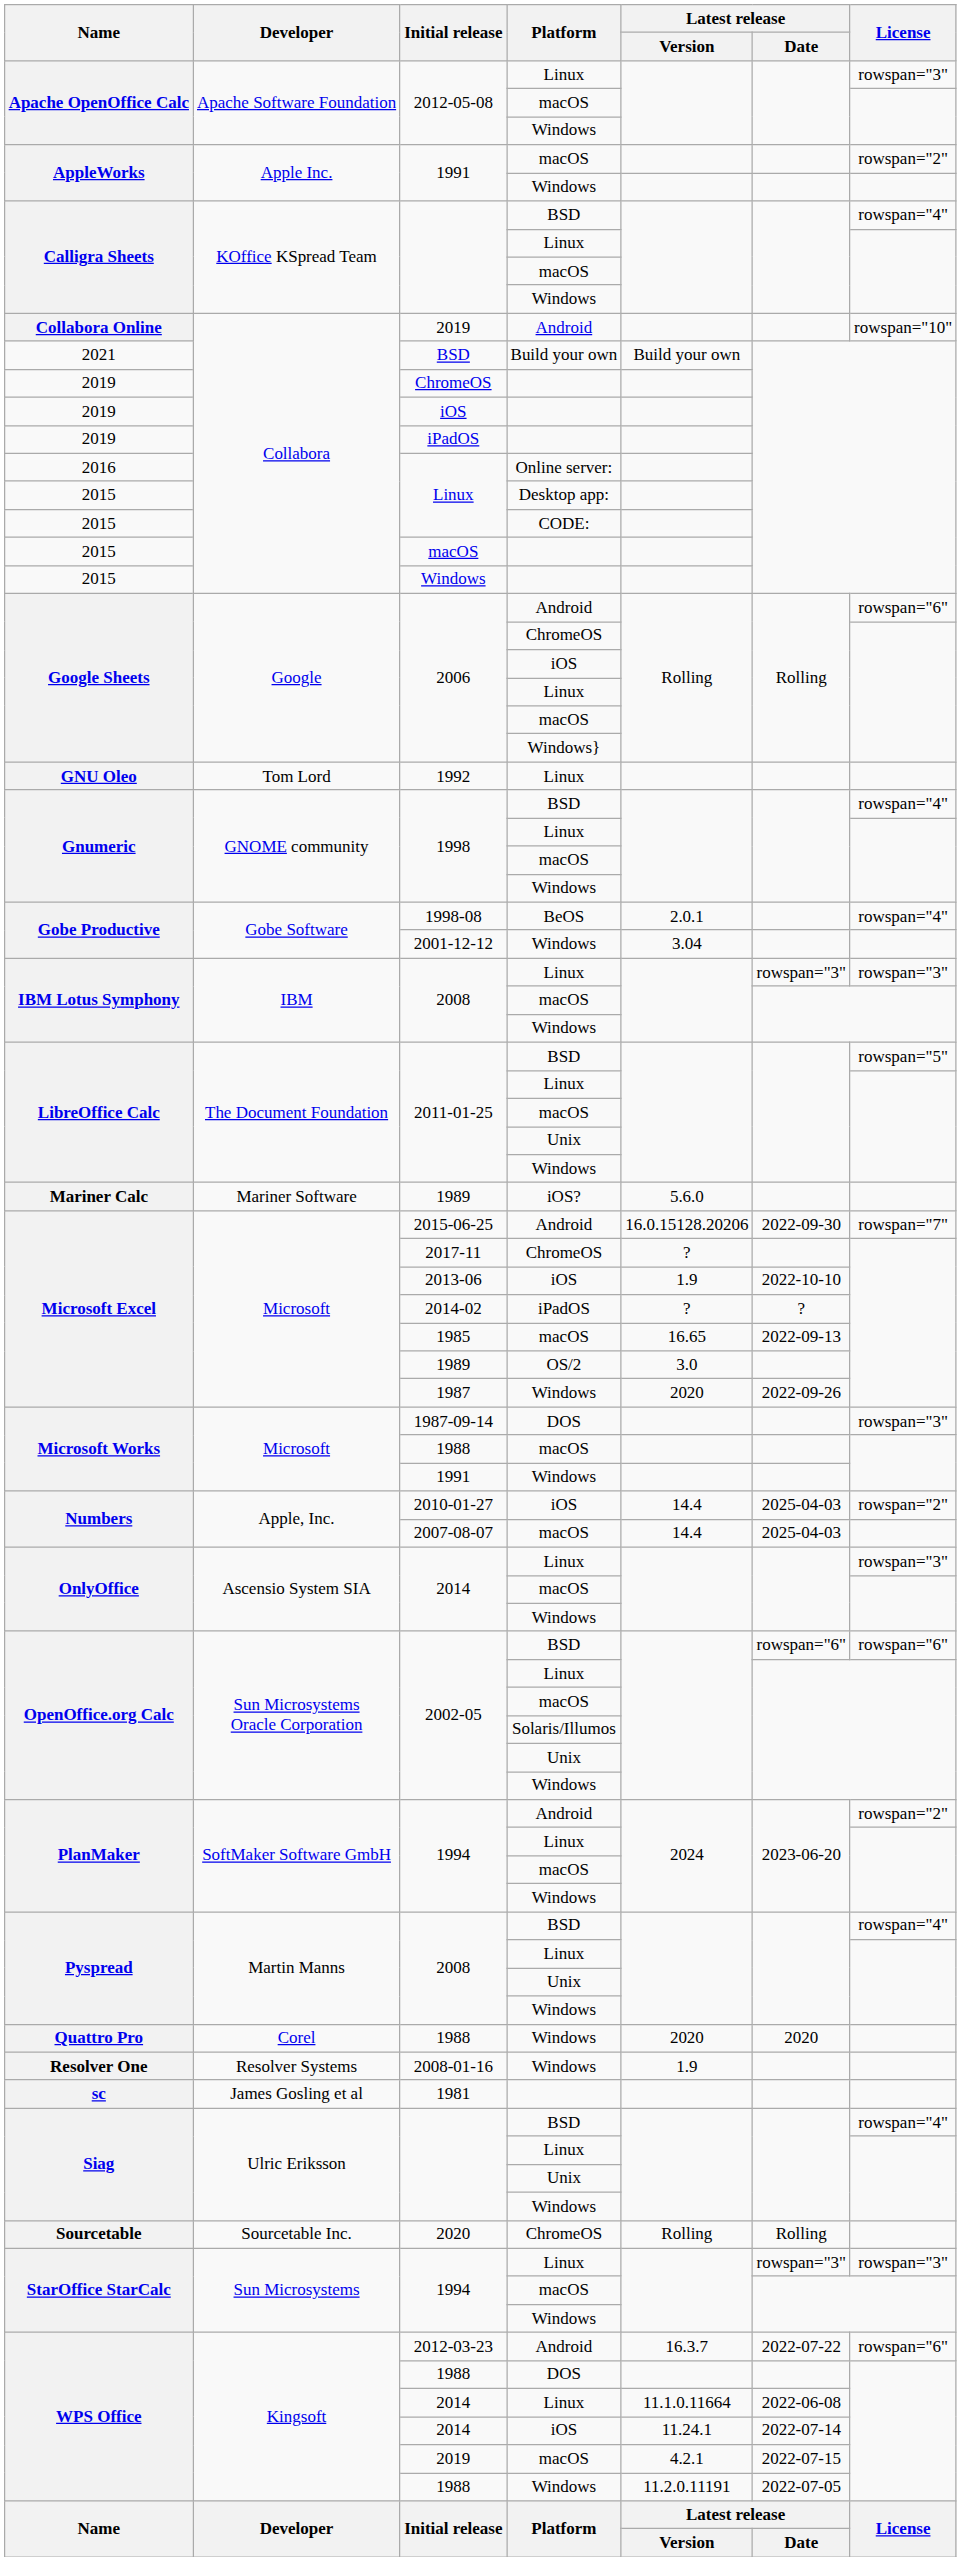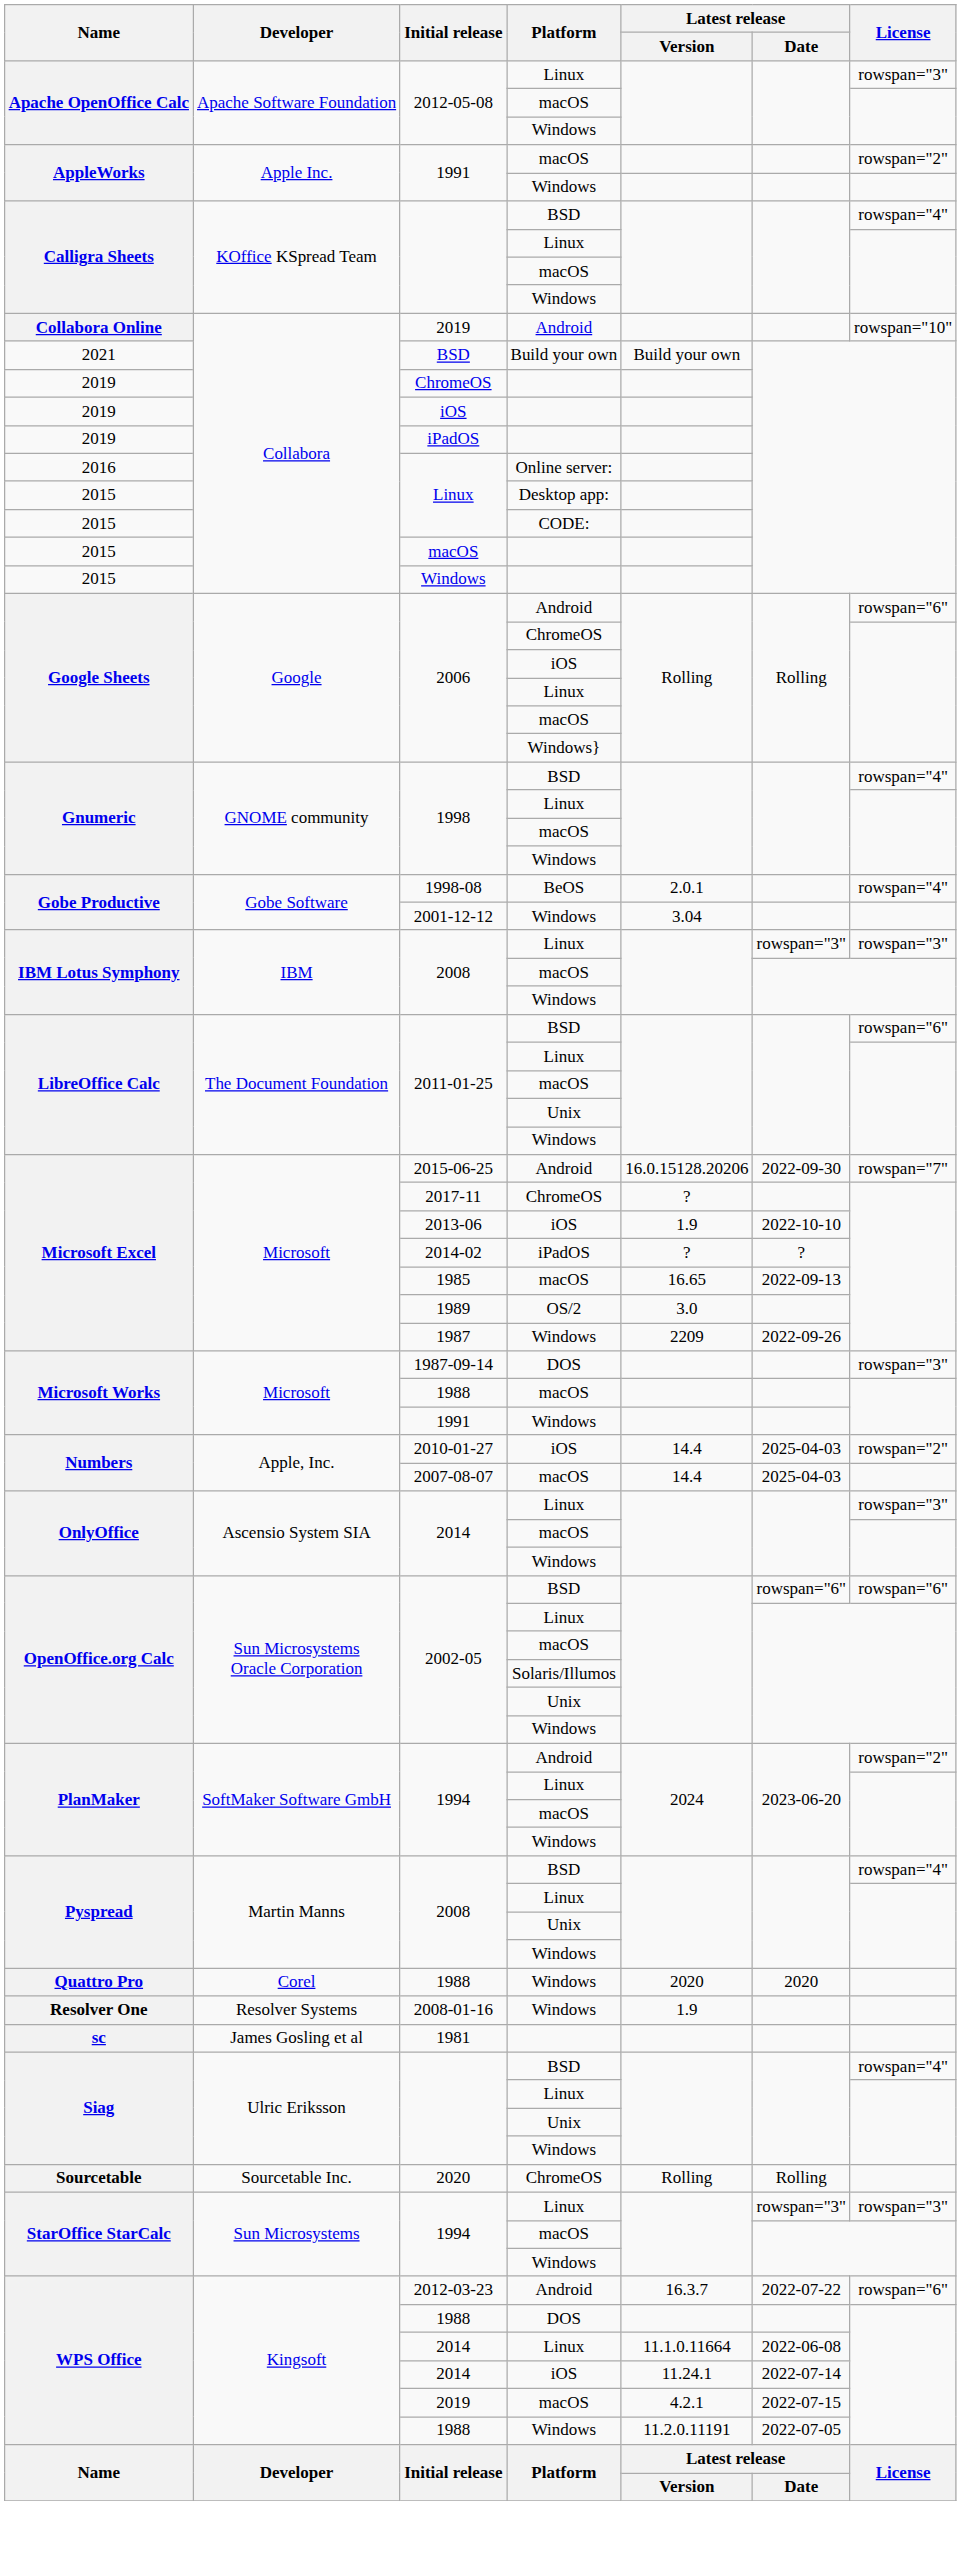- row: (453, 775)
(903, 1055) rowspan="5" -> (903, 1027) rowspan="6"
- row: (453, 1196)
(687, 1392) 2020 -> (687, 1336) 2209
